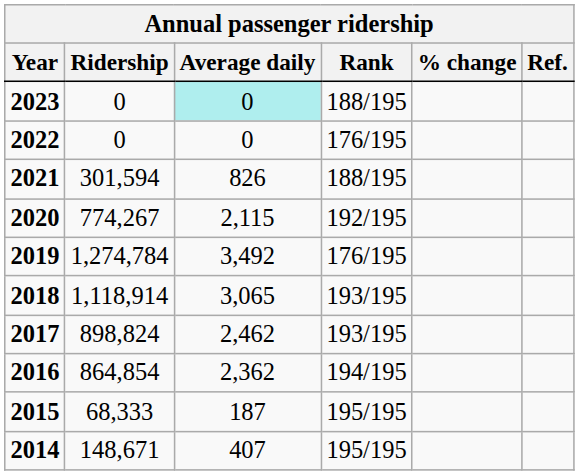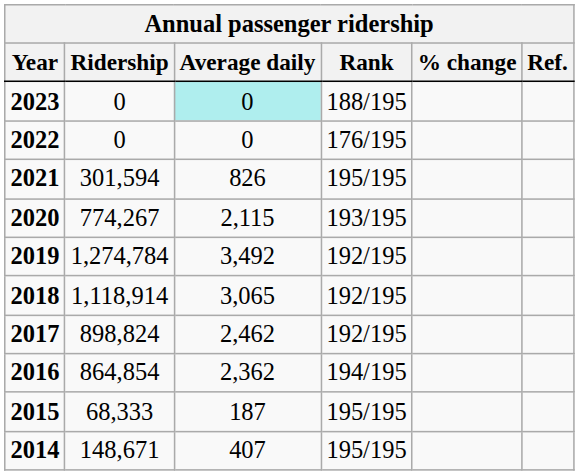(367, 178) 188/195 -> (367, 178) 195/195
(367, 217) 192/195 -> (367, 217) 193/195
(367, 256) 176/195 -> (367, 256) 192/195
(367, 295) 193/195 -> (367, 295) 192/195
(367, 334) 193/195 -> (367, 334) 192/195
